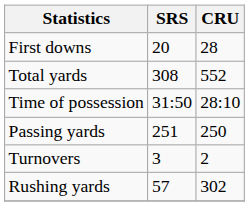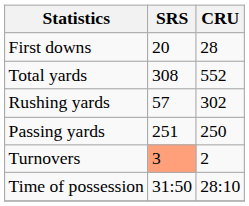rows swapped: (59, 186) <-> (76, 102)
(156, 158) no background -> (156, 158) lightsalmon background
